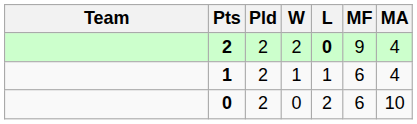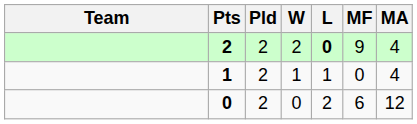(359, 75) 6 -> (359, 75) 0
(395, 103) 10 -> (395, 103) 12
